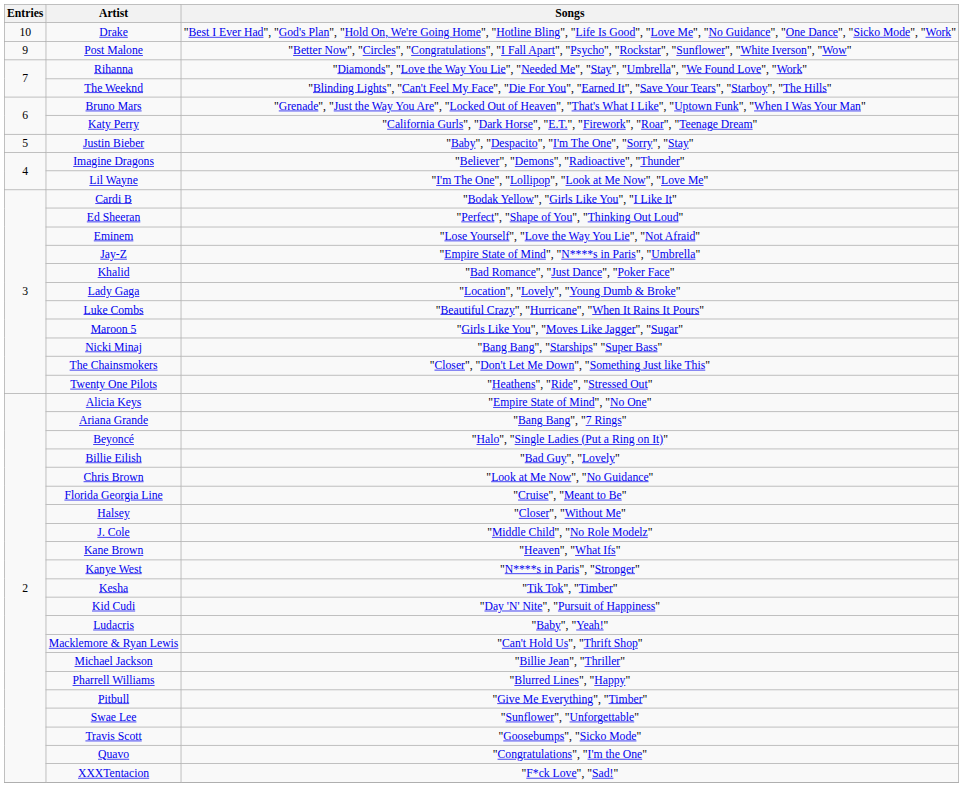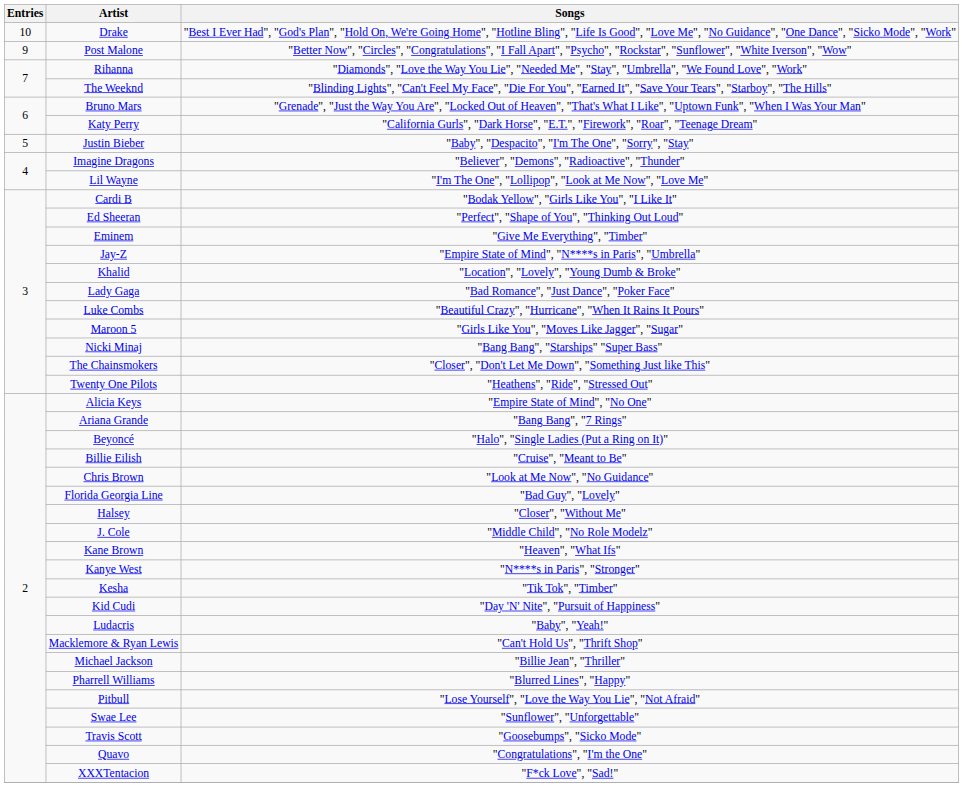(570, 236) "Lose Yourself", "Love the Way You Lie", "Not Afraid" -> (570, 236) "Give Me Everything", "Timber"
(570, 273) "Bad Romance", "Just Dance", "Poker Face" -> (570, 273) "Location", "Lovely", "Young Dumb & Broke"
(570, 291) "Location", "Lovely", "Young Dumb & Broke" -> (570, 291) "Bad Romance", "Just Dance", "Poker Face"
(570, 458) "Bad Guy", "Lovely" -> (570, 458) "Cruise", "Meant to Be"
(570, 495) "Cruise", "Meant to Be" -> (570, 495) "Bad Guy", "Lovely"
(570, 699) "Give Me Everything", "Timber" -> (570, 699) "Lose Yourself", "Love the Way You Lie", "Not Afraid"
